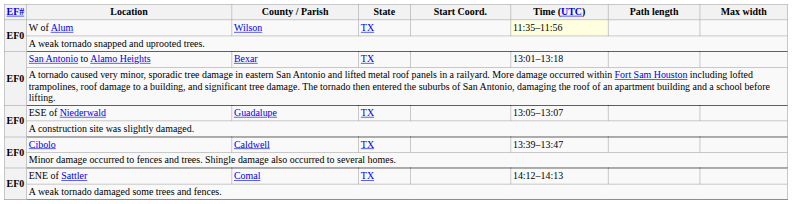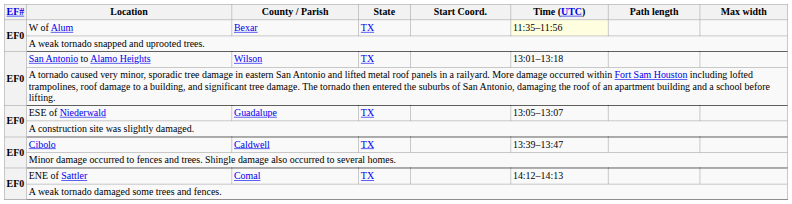(248, 28) Wilson -> (246, 28) Bexar
(246, 59) Bexar -> (248, 59) Wilson
